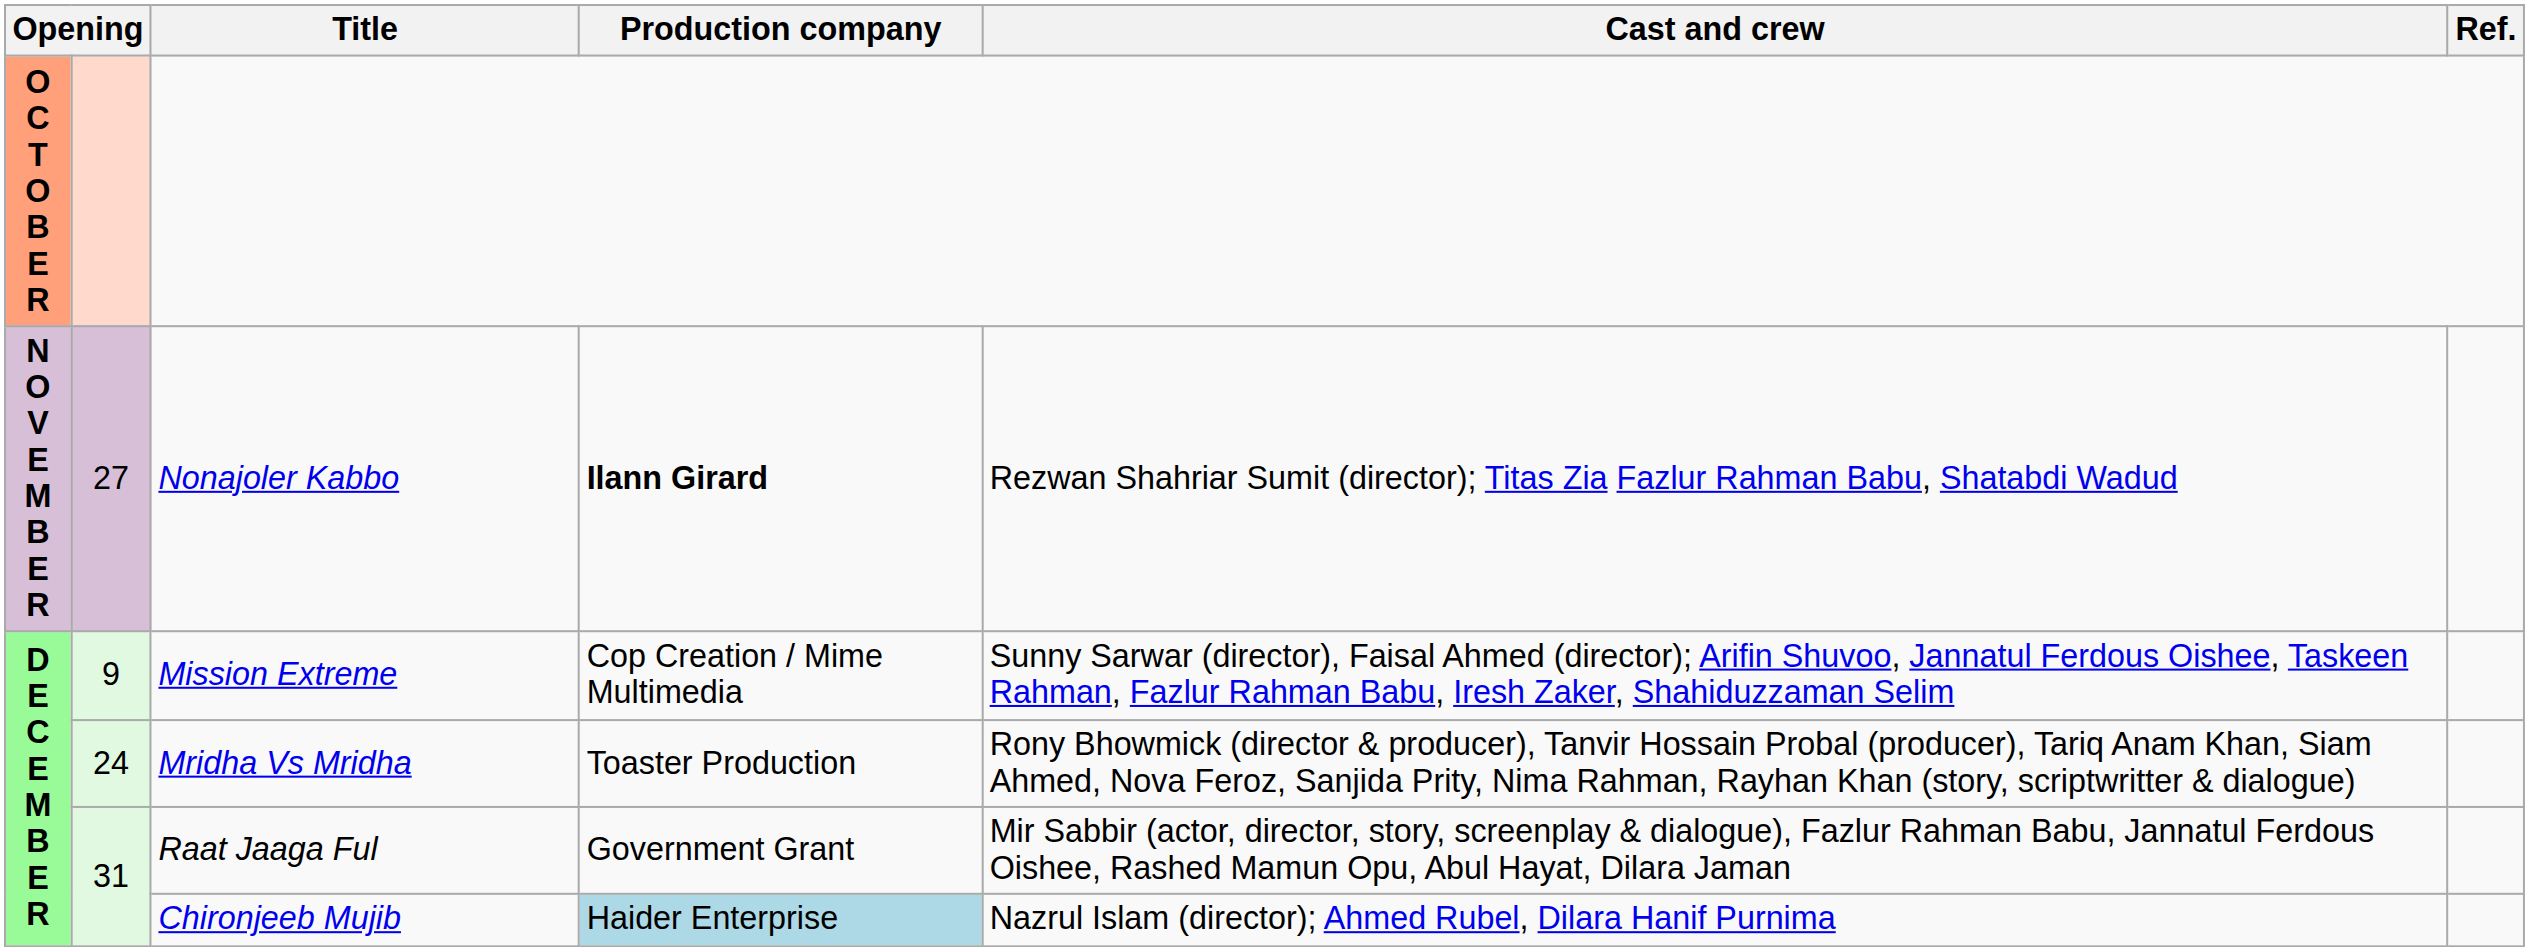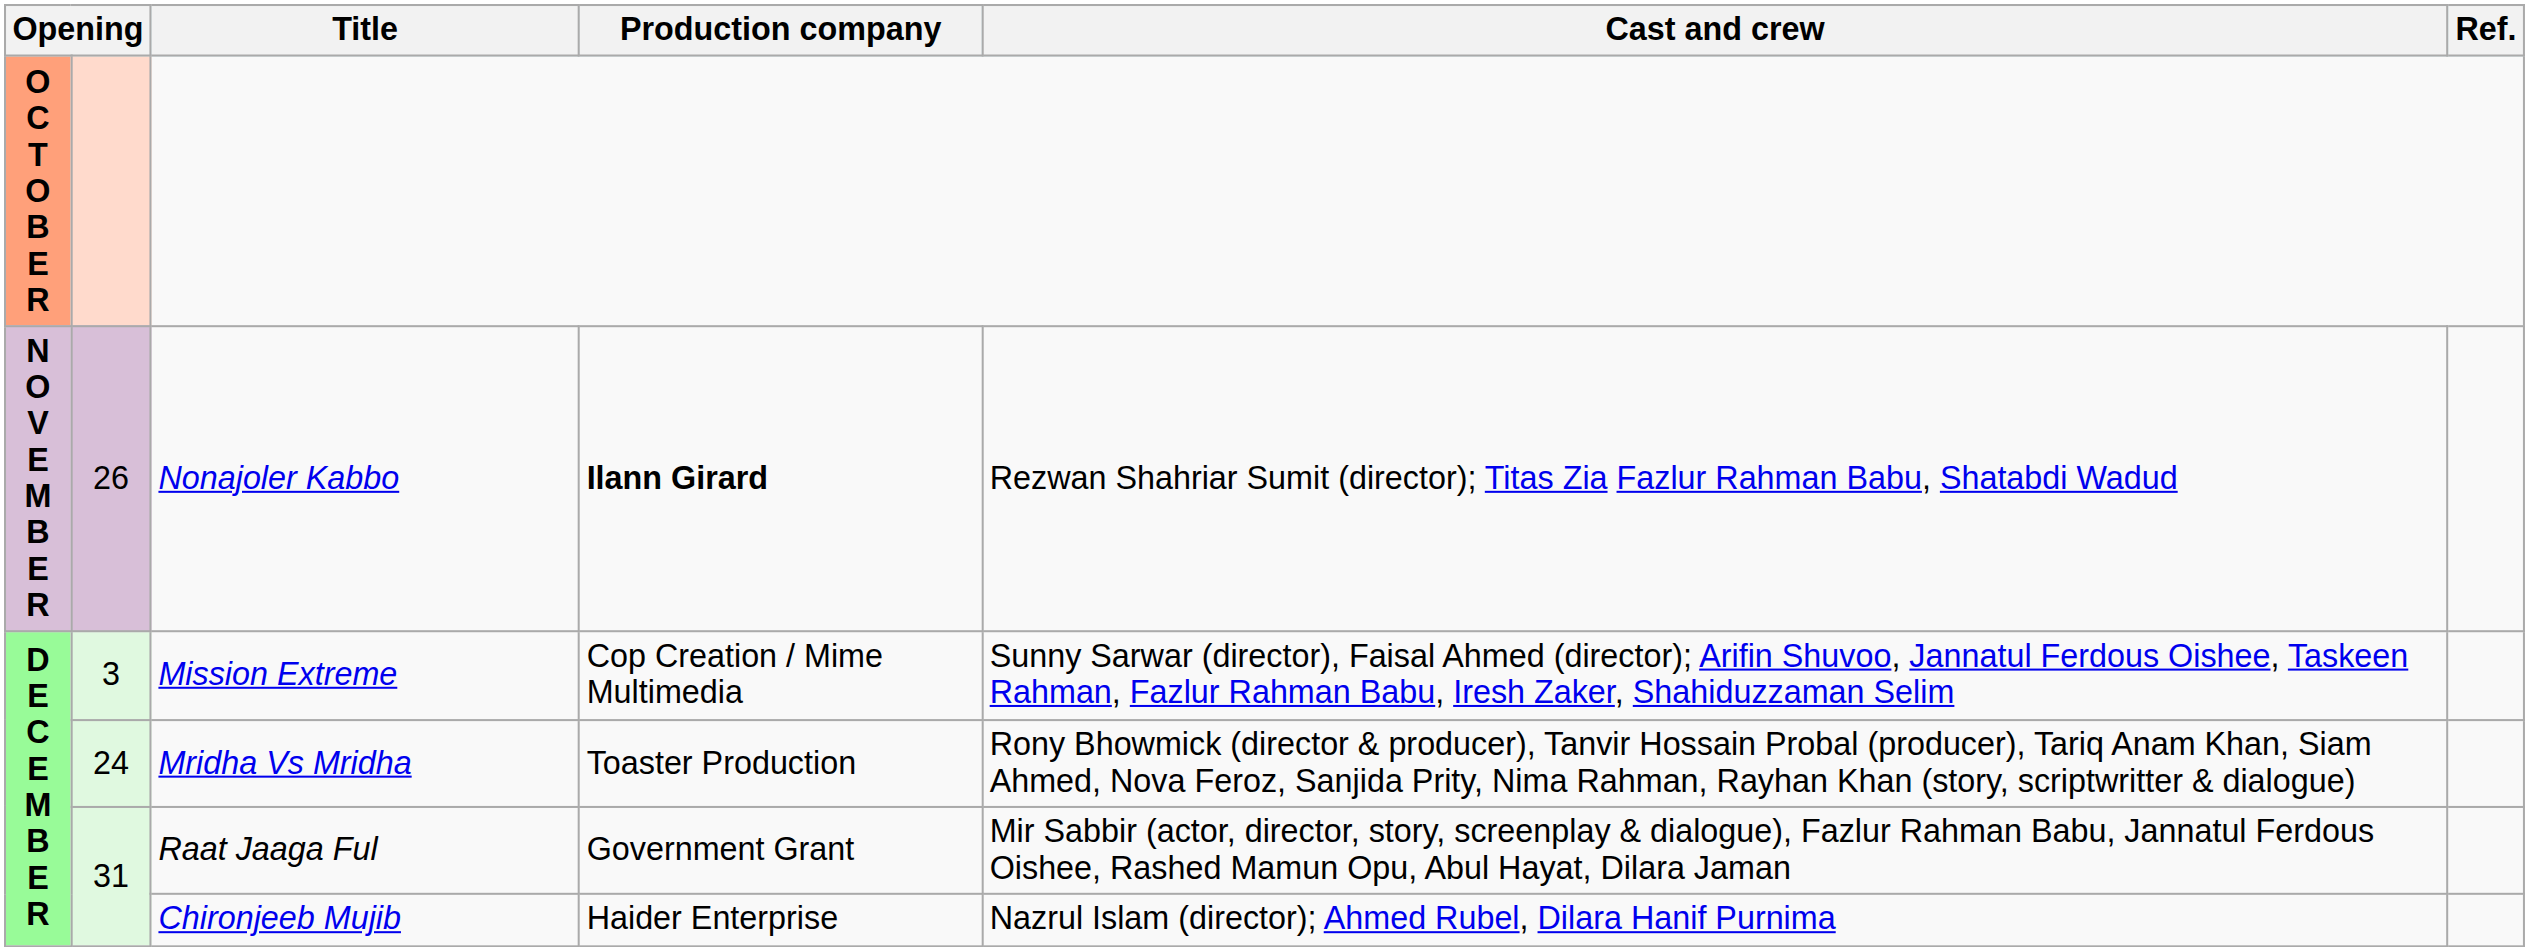(111, 478) 27 -> (111, 478) 26
(111, 674) 9 -> (111, 674) 3
(712, 919) lightblue background -> (712, 919) no background
